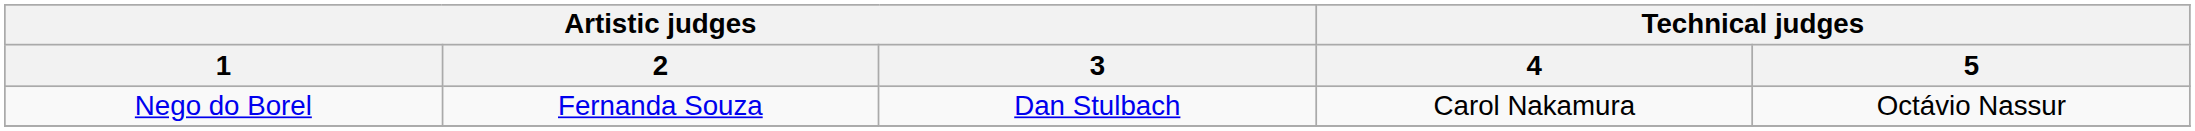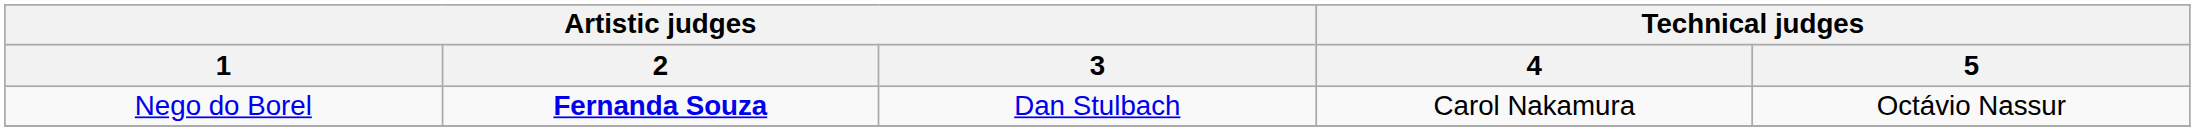(660, 105) normal -> (660, 105) bold
